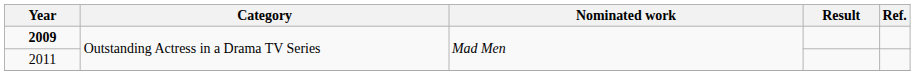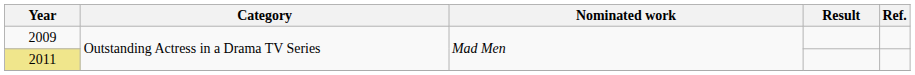(42, 37) bold -> (42, 37) normal
(42, 59) no background -> (42, 59) khaki background
